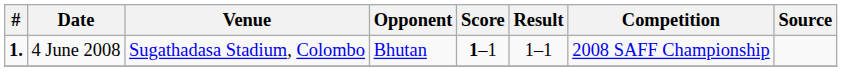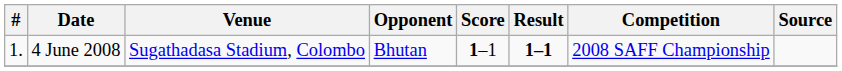(16, 50) bold -> (16, 50) normal
(538, 50) normal -> (538, 50) bold
